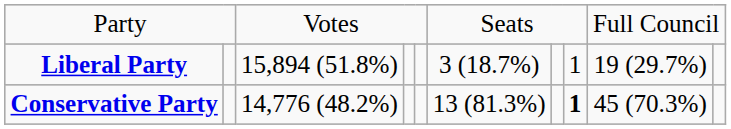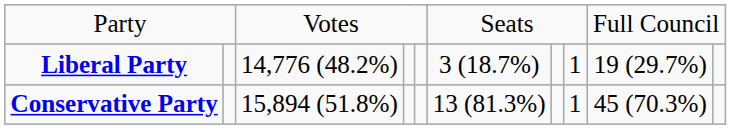(319, 64) 15,894 (51.8%) -> (319, 64) 14,776 (48.2%)
(319, 104) 14,776 (48.2%) -> (319, 104) 15,894 (51.8%)
(575, 104) bold -> (575, 104) normal
